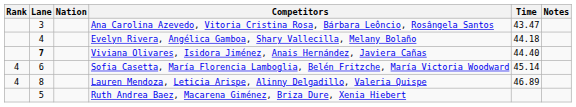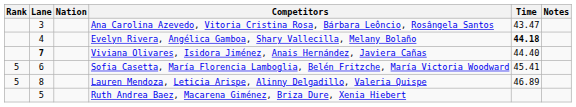(526, 39) normal -> (526, 39) bold
(17, 67) 4 -> (17, 67) 5
(526, 67) 45.14 -> (526, 67) 45.41
(17, 81) 4 -> (17, 81) 5
